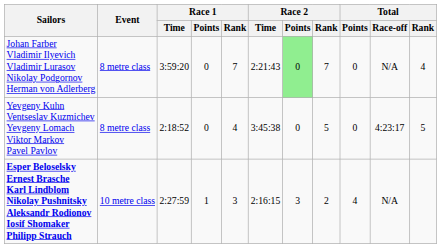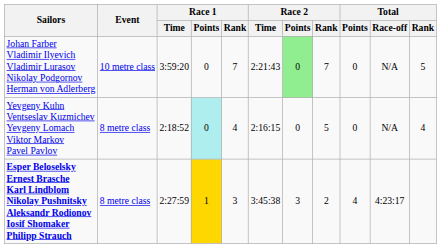(125, 67) 8 metre class -> (127, 67) 10 metre class
(423, 67) 4 -> (423, 67) 5
(206, 128) no background -> (206, 128) paleturquoise background
(266, 128) 3:45:38 -> (266, 128) 2:16:15
(390, 128) 4:23:17 -> (390, 128) N/A
(423, 128) 5 -> (423, 128) 4
(127, 201) 10 metre class -> (125, 201) 8 metre class
(206, 201) no background -> (206, 201) gold background
(266, 201) 2:16:15 -> (266, 201) 3:45:38
(390, 201) N/A -> (390, 201) 4:23:17
